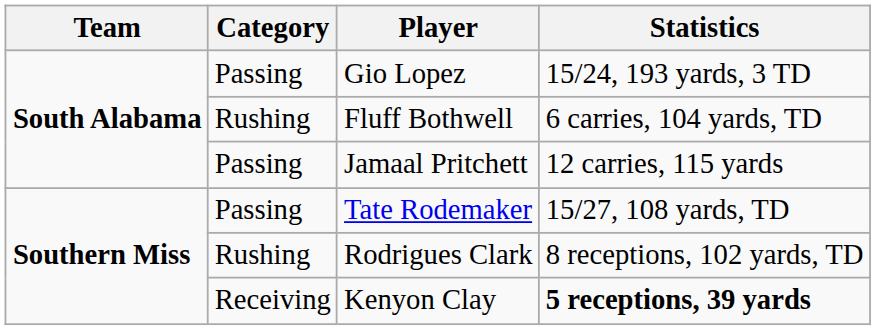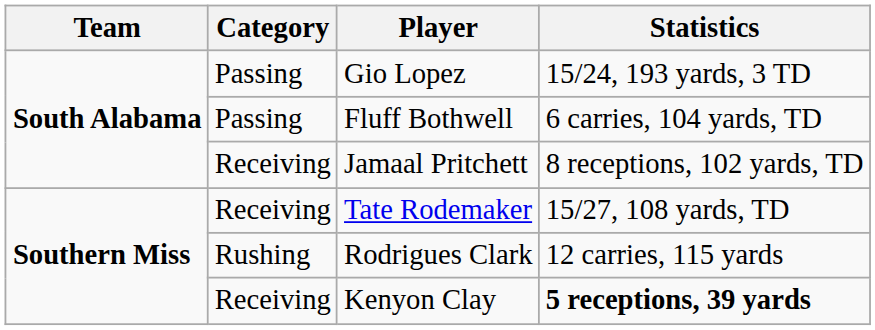(262, 118) Rushing -> (258, 118) Passing
(258, 164) Passing -> (273, 164) Receiving
(665, 164) 12 carries, 115 yards -> (705, 164) 8 receptions, 102 yards, TD
(258, 209) Passing -> (273, 209) Receiving
(705, 254) 8 receptions, 102 yards, TD -> (665, 254) 12 carries, 115 yards
